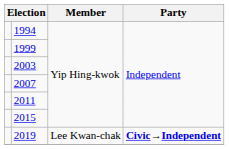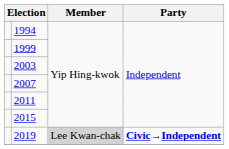(86, 135) no background -> (86, 135) lightgrey background
